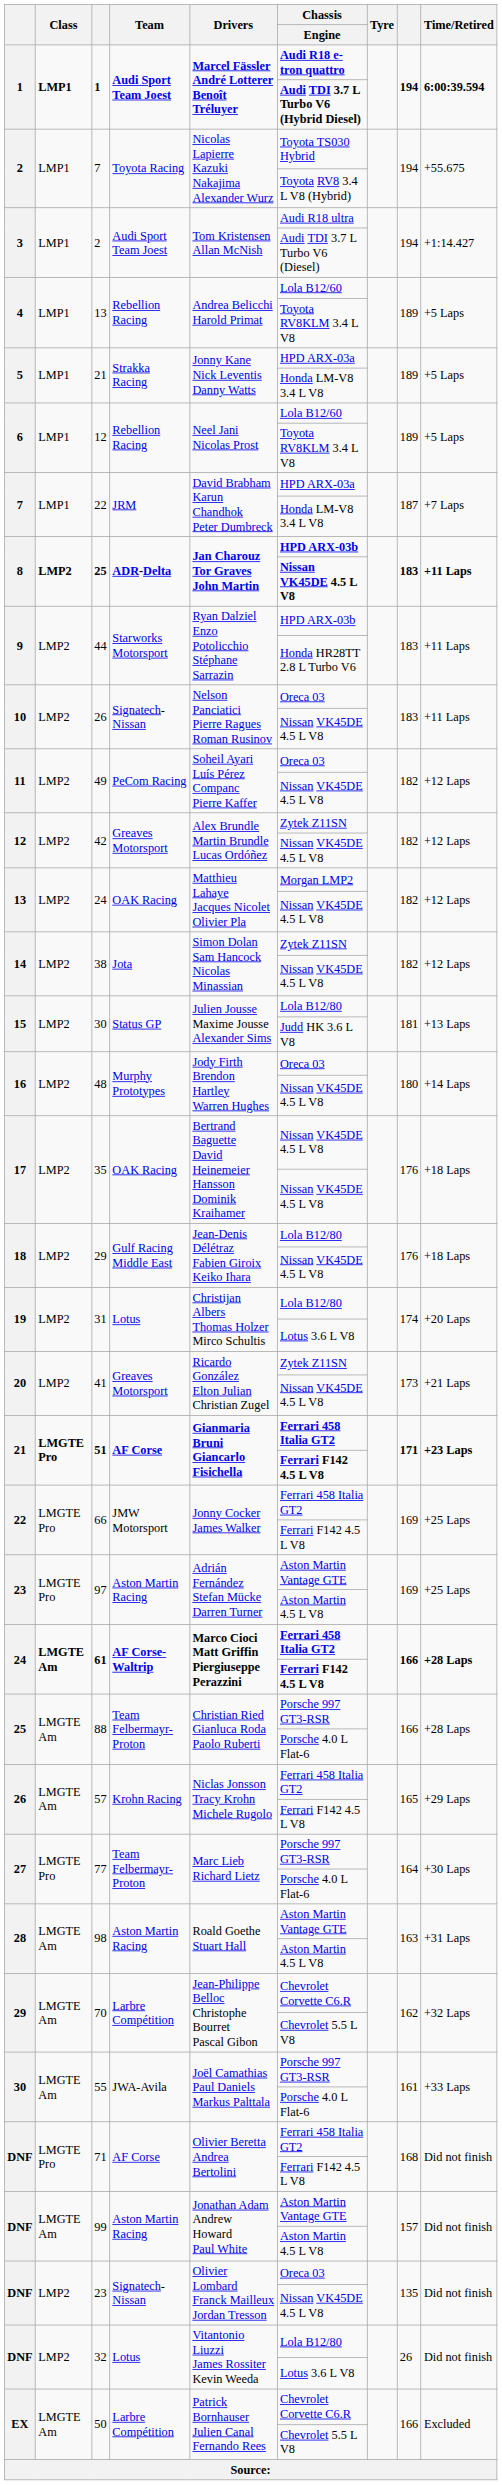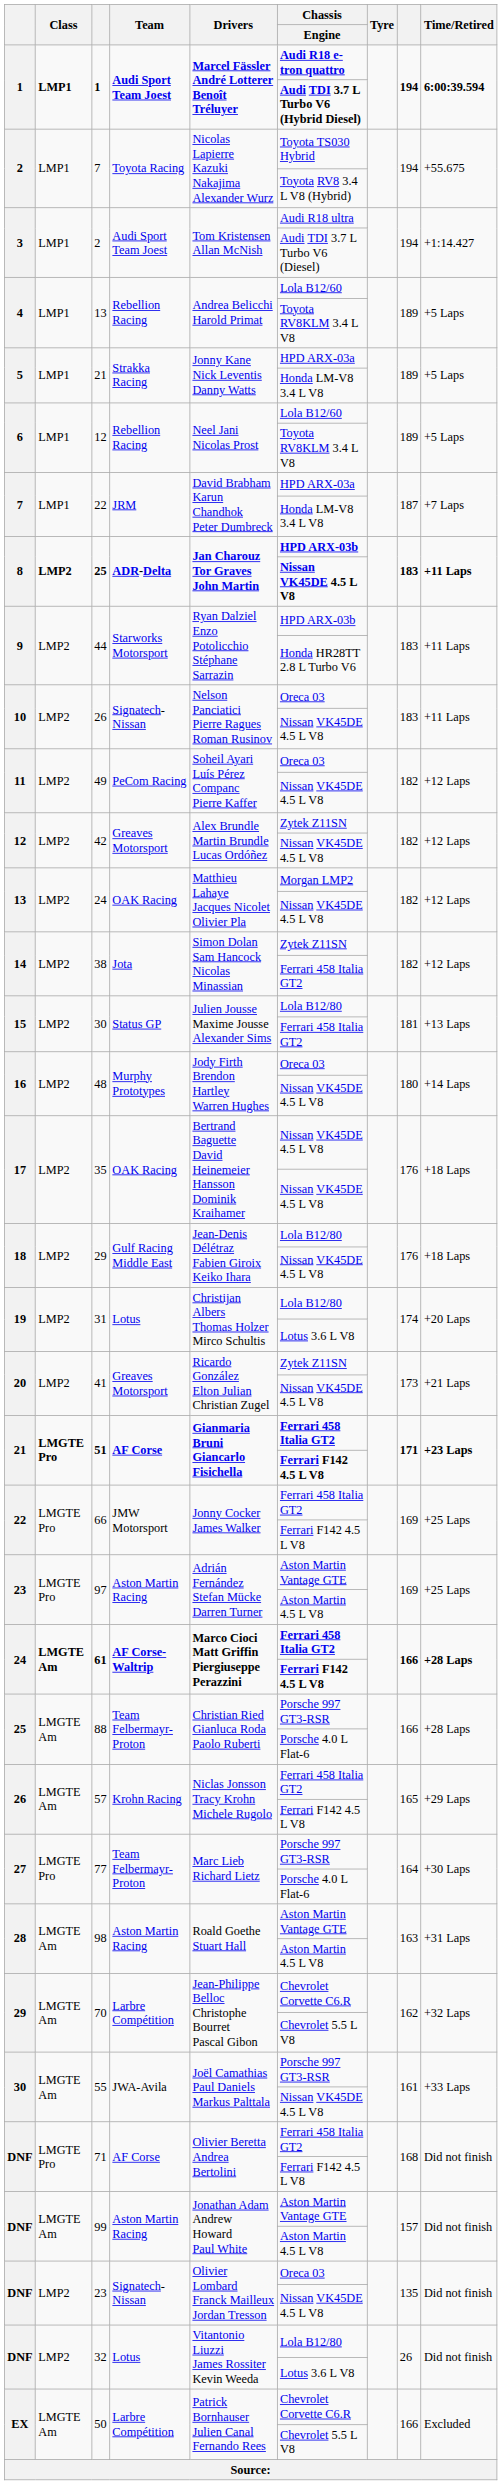(321, 976) Nissan VK45DE 4.5 L V8 -> (322, 976) Ferrari 458 Italia GT2
(317, 1034) Judd HK 3.6 L V8 -> (322, 1034) Ferrari 458 Italia GT2
(314, 2104) Porsche 4.0 L Flat-6 -> (321, 2104) Nissan VK45DE 4.5 L V8
